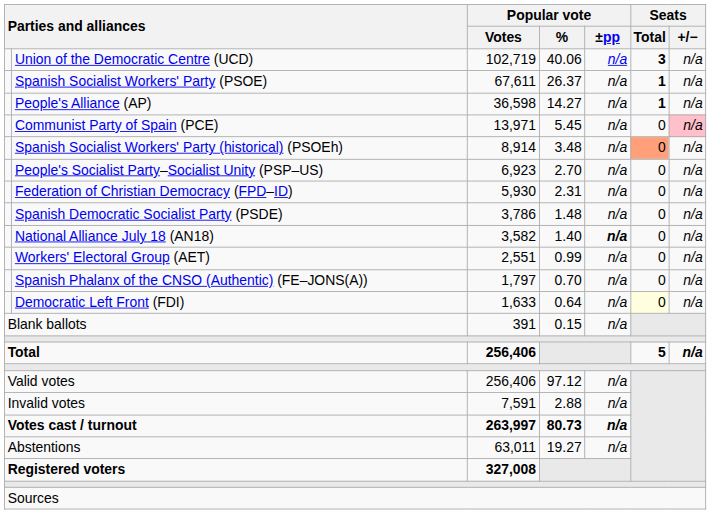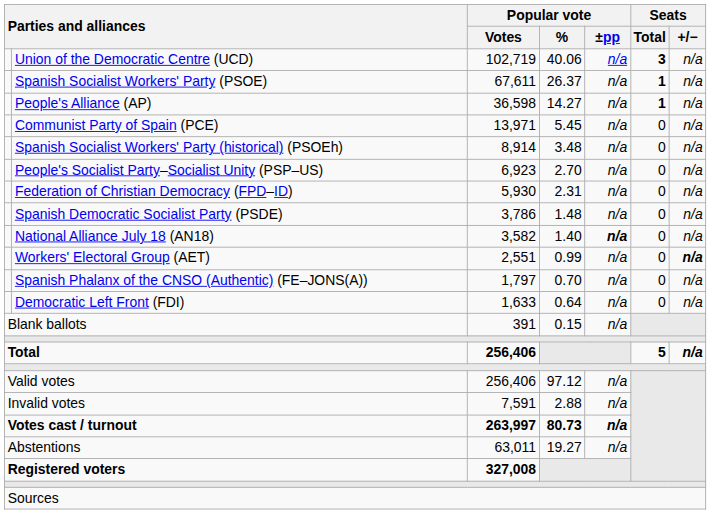(693, 125) pink background -> (693, 125) no background
(662, 147) lightsalmon background -> (662, 147) no background
(693, 258) normal -> (693, 258) bold
(662, 302) lightyellow background -> (662, 302) no background
